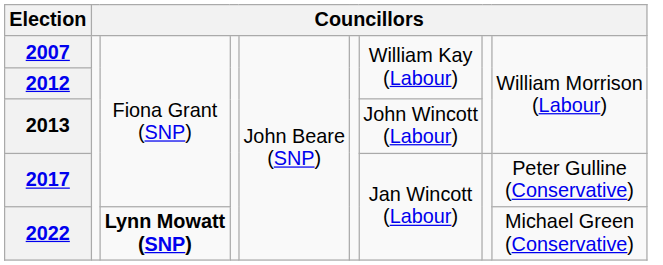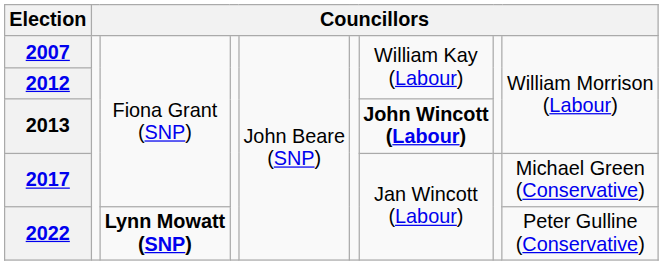(421, 125) normal -> (426, 125) bold
(569, 179) Peter Gulline (Conservative) -> (580, 179) Michael Green (Conservative)
(569, 233) Michael Green (Conservative) -> (580, 233) Peter Gulline (Conservative)
